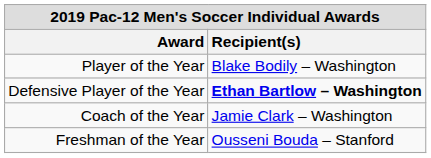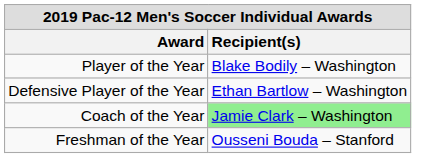(317, 91) bold -> (309, 91) normal
(302, 115) no background -> (302, 115) lightgreen background
